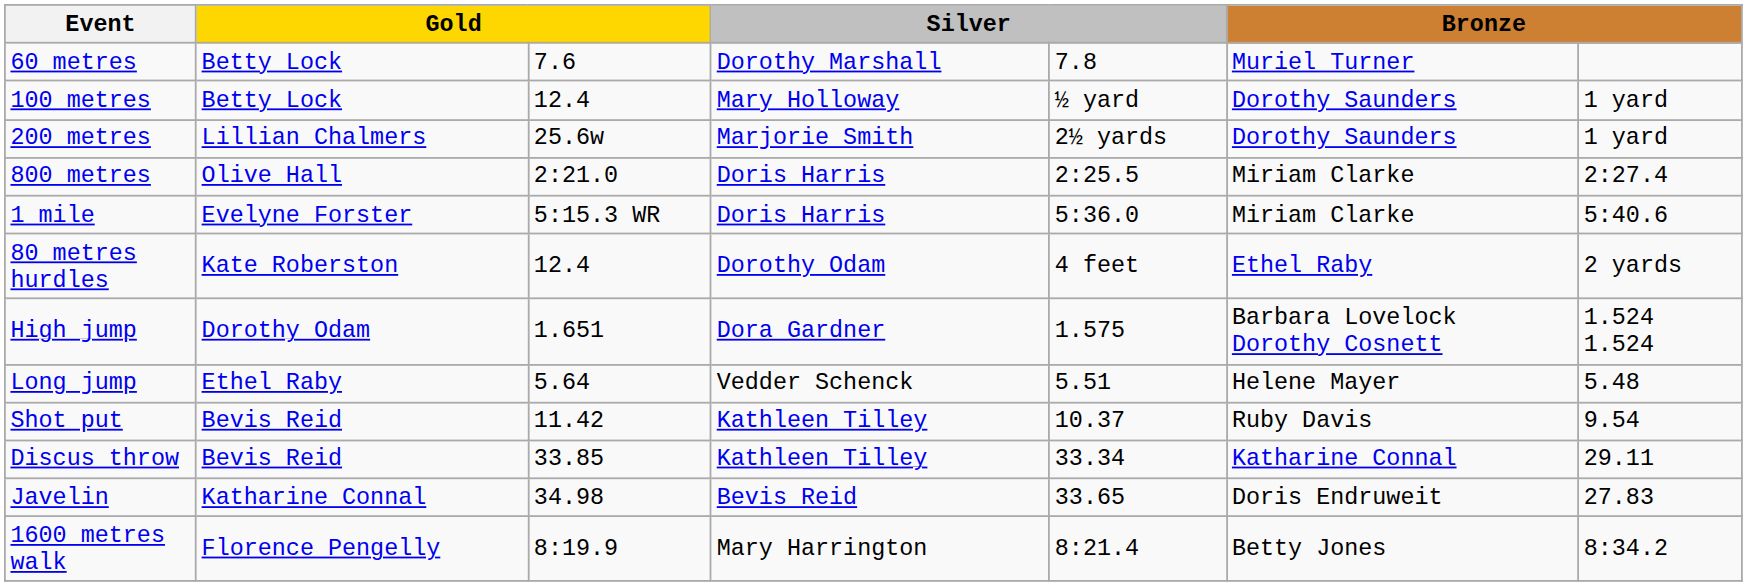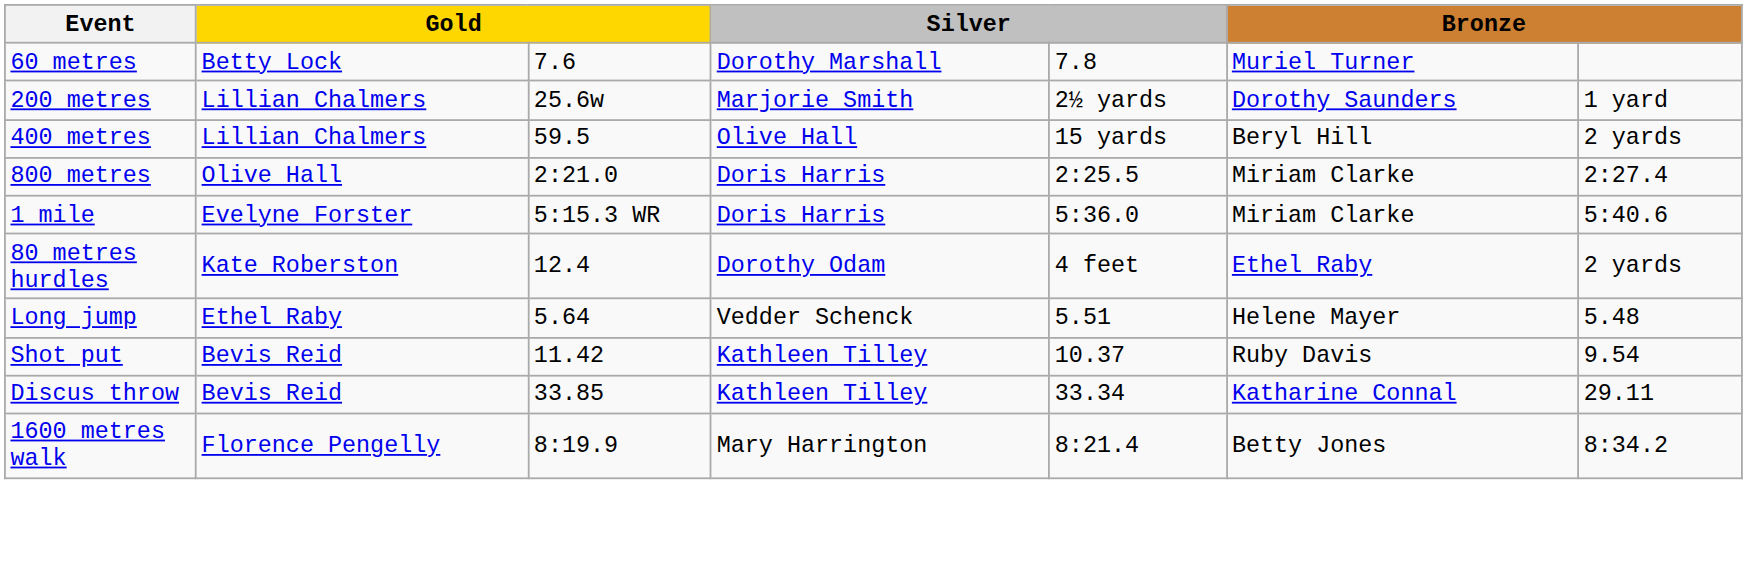- row: (81, 100)
+ row: (81, 138)
- row: (74, 331)
- row: (60, 497)
